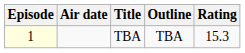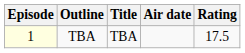columns swapped: (84, 15) <-> (169, 15)
(217, 36) 15.3 -> (217, 36) 17.5
